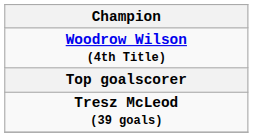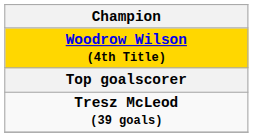(126, 48) no background -> (126, 48) gold background
